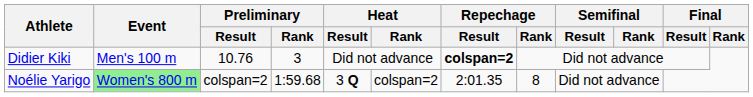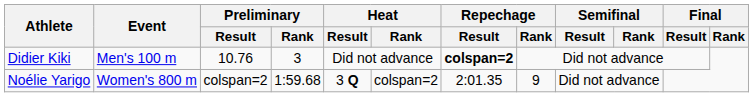(147, 81) lightgreen background -> (147, 81) no background
(536, 81) 8 -> (536, 81) 9
